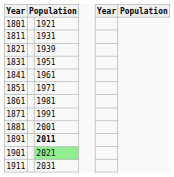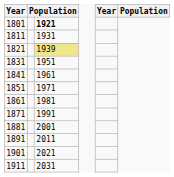(46, 24) normal -> (46, 24) bold
(46, 50) no background -> (46, 50) khaki background
(46, 140) bold -> (46, 140) normal
(46, 153) lightgreen background -> (46, 153) no background
